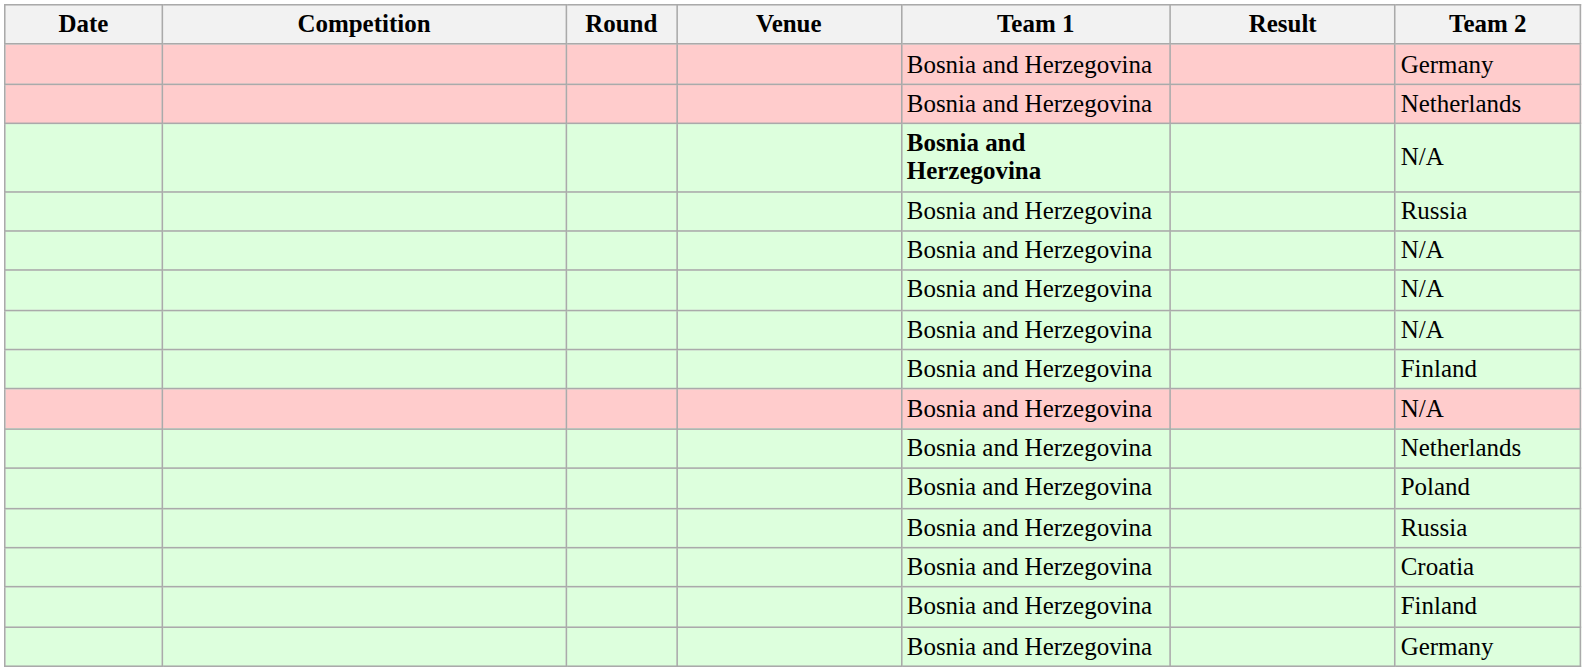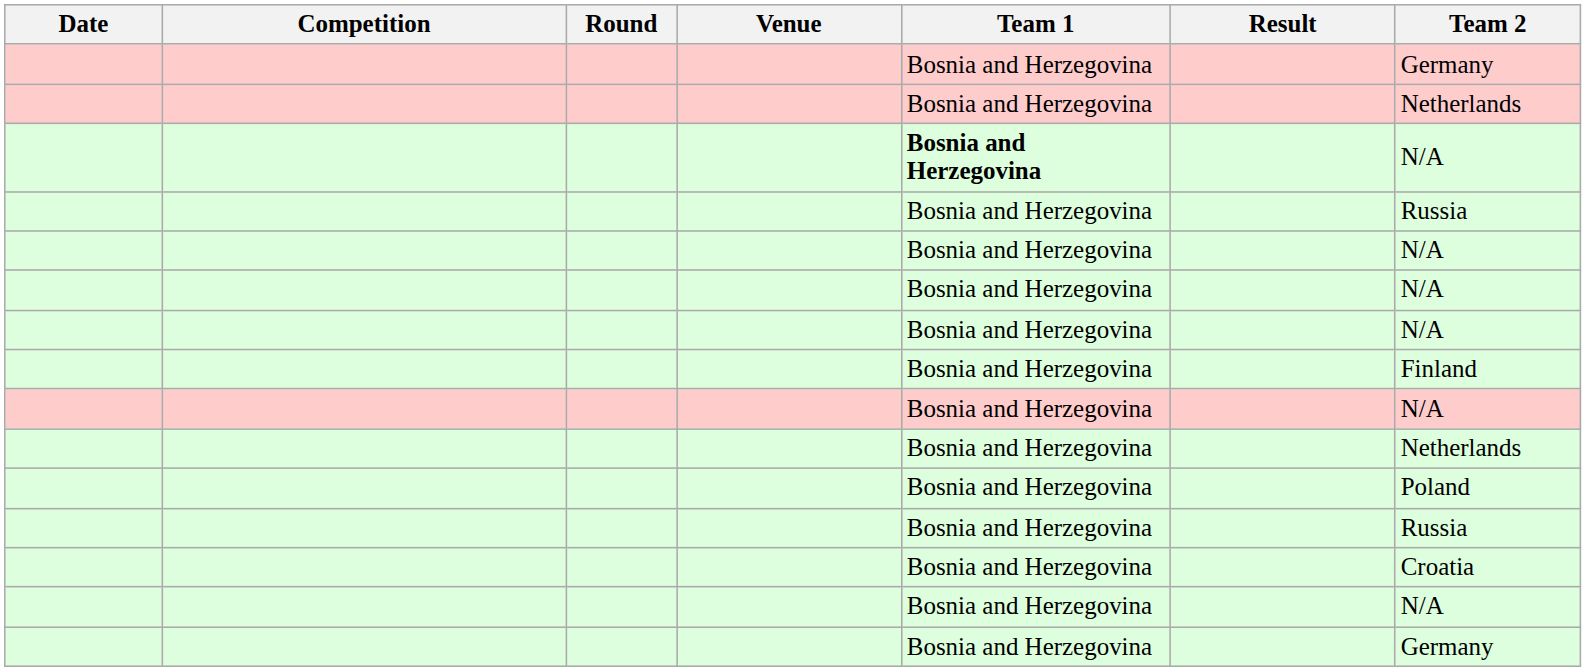(1439, 606) Finland -> (1422, 606) N/A
